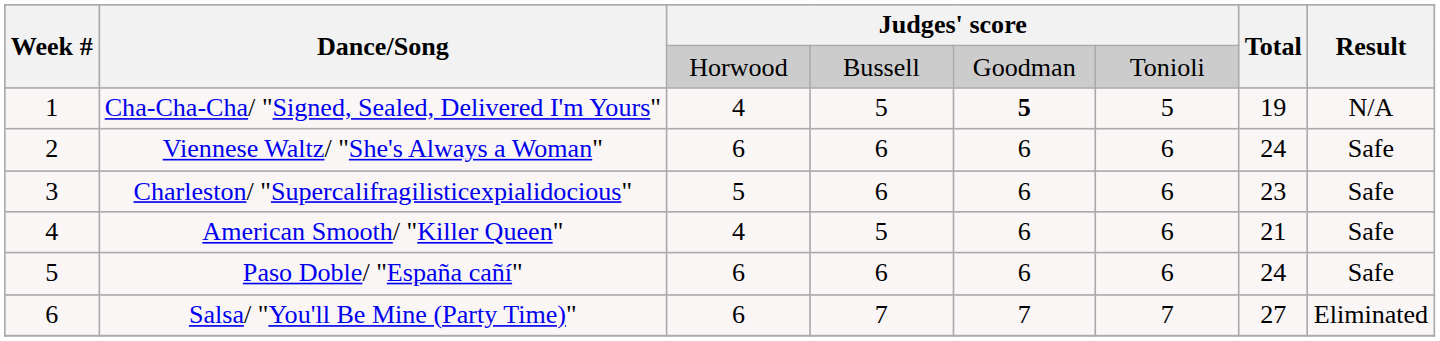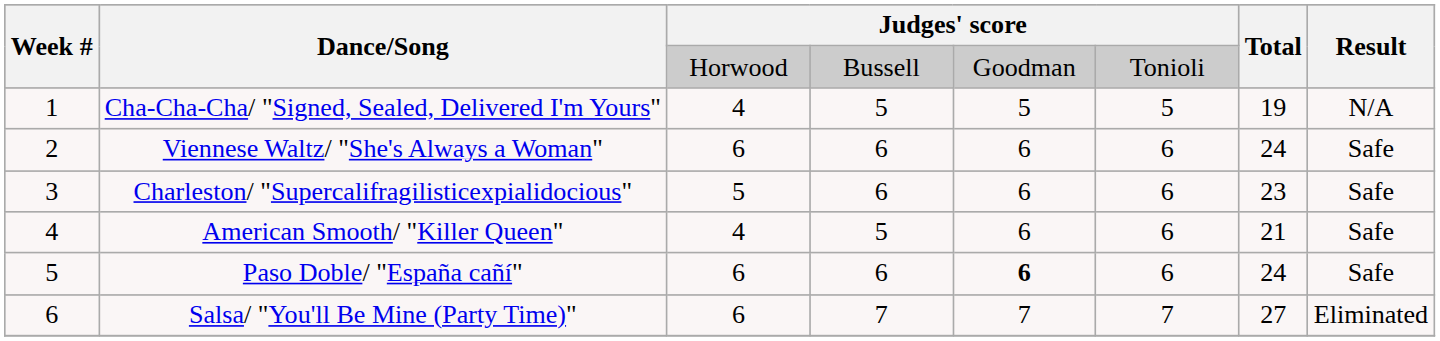(1024, 107) bold -> (1024, 107) normal
(1024, 273) normal -> (1024, 273) bold
